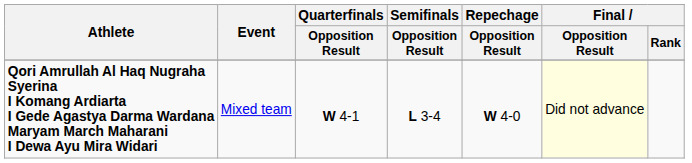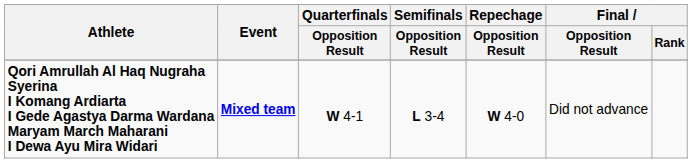(256, 109) normal -> (258, 109) bold
(595, 109) lightyellow background -> (599, 109) no background
